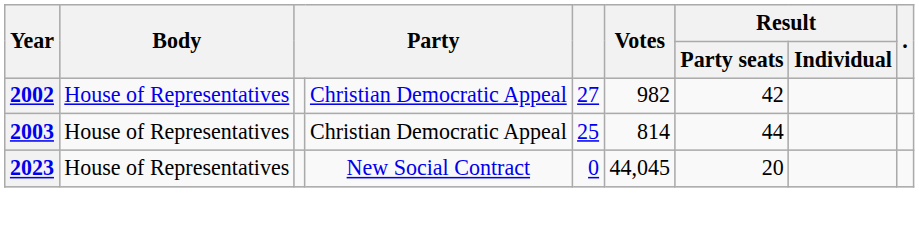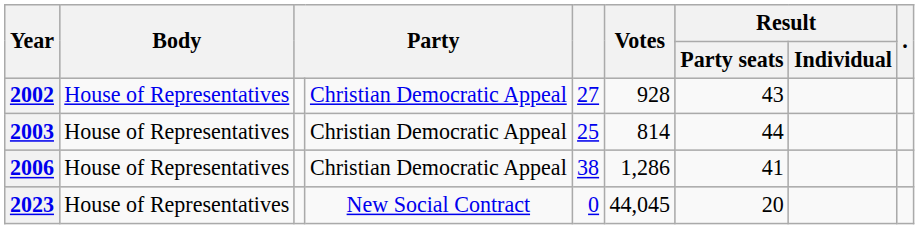(653, 95) 982 -> (653, 95) 928
(773, 95) 42 -> (773, 95) 43
+ row: (32, 168)
